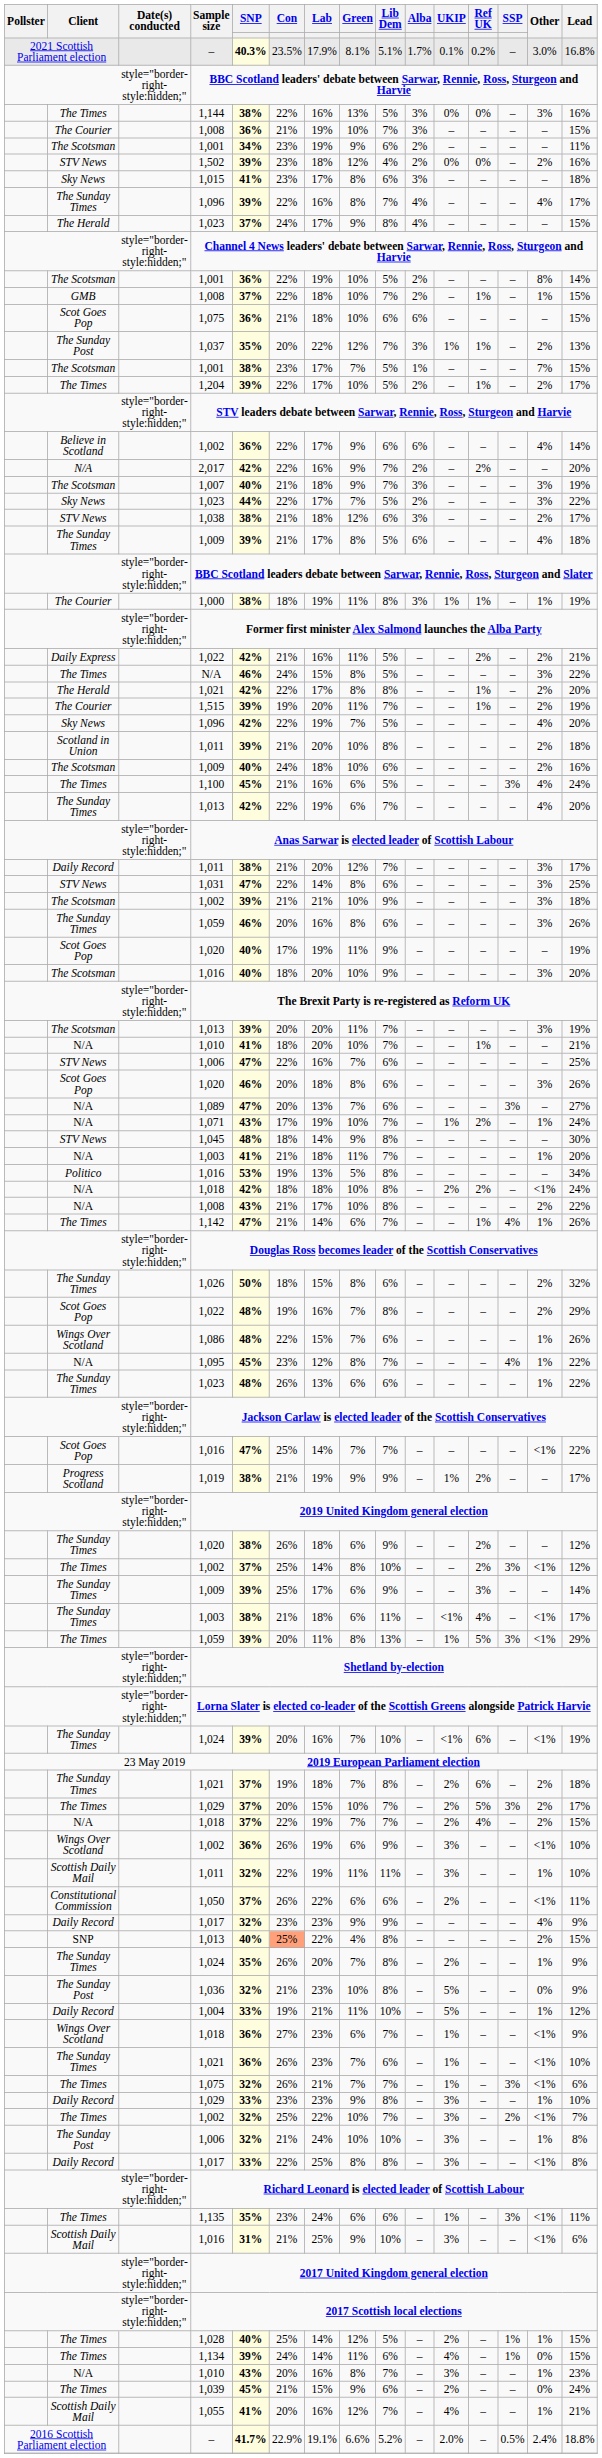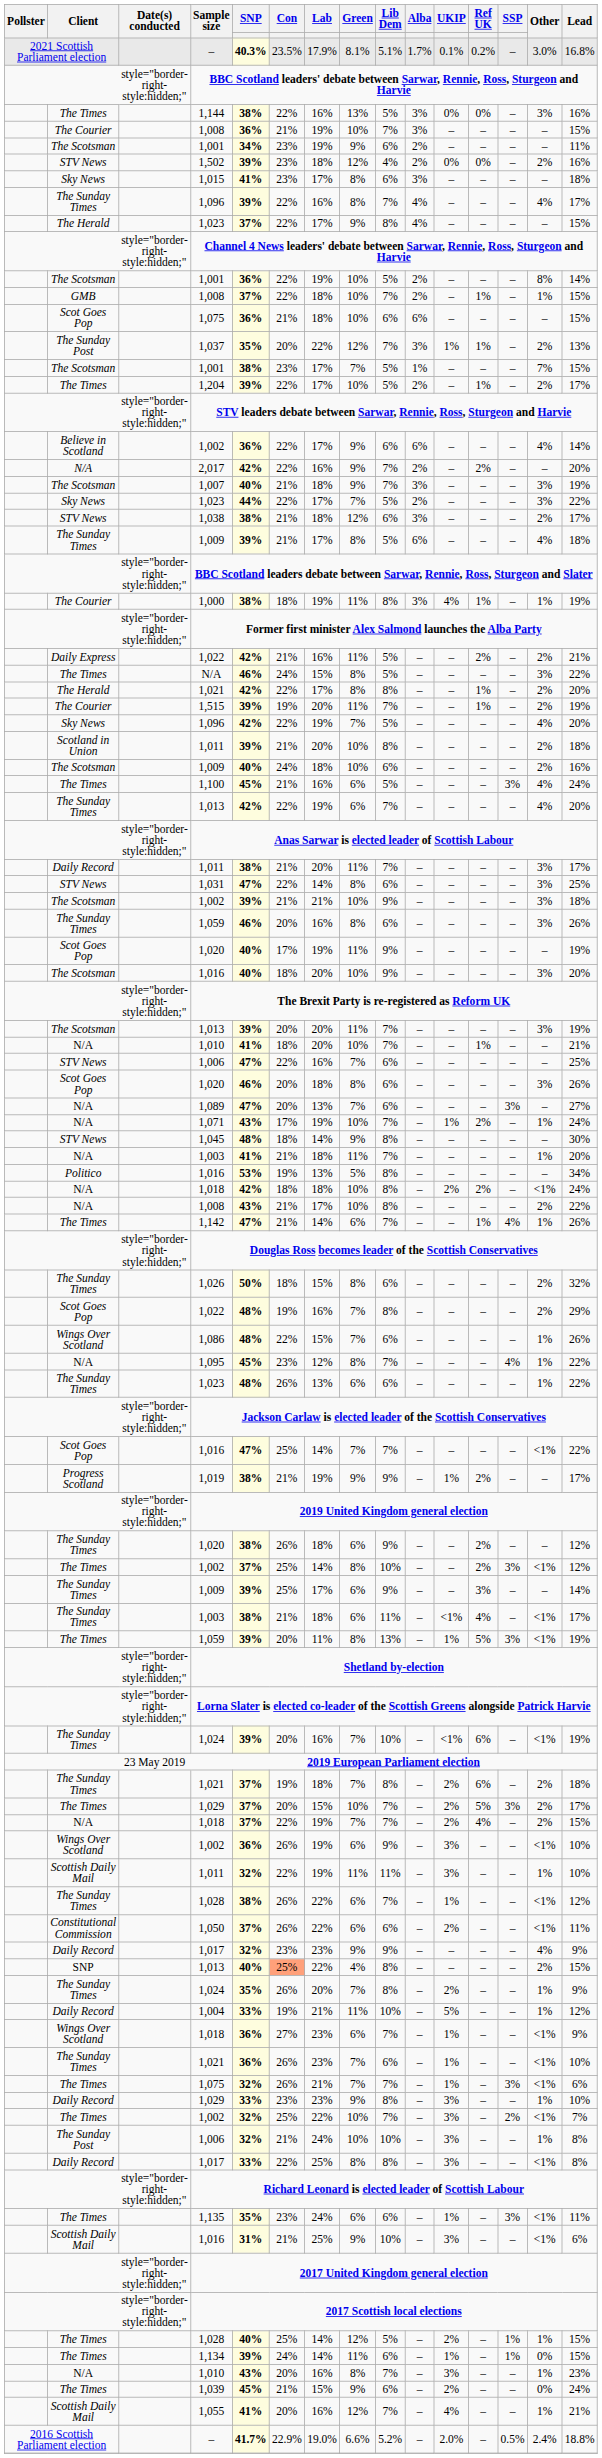(287, 224) 24% -> (287, 224) 22%
(451, 601) 1% -> (451, 601) 4%
(358, 868) 12% -> (358, 868) 11%
(580, 1640) 29% -> (580, 1640) 19%
+ row: (83, 1901)
- row: (83, 1990)
(451, 2356) 4% -> (451, 2356) 1%
(322, 2439) 19.1% -> (322, 2439) 19.0%
